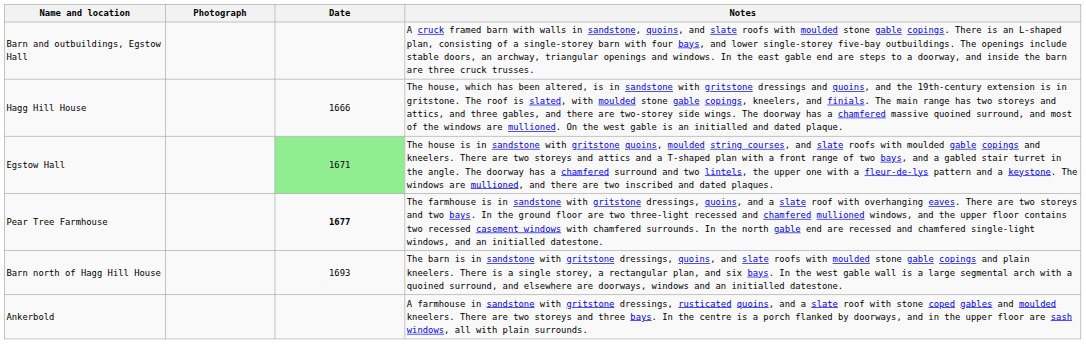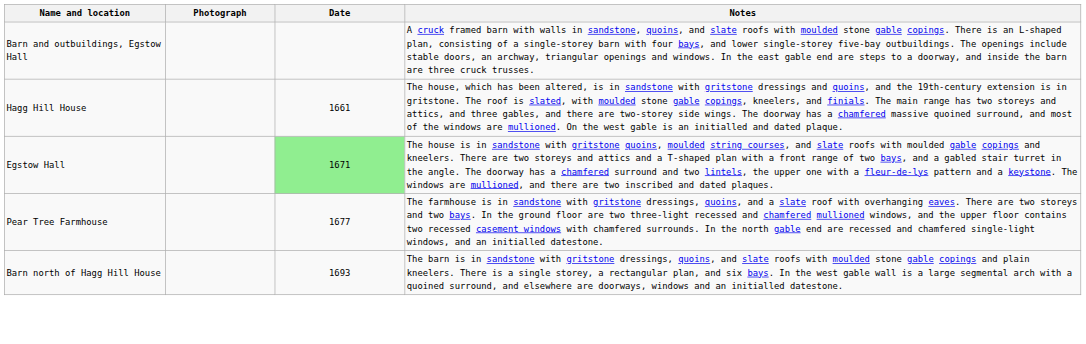(340, 108) 1666 -> (340, 108) 1661
(340, 222) bold -> (340, 222) normal
- row: (30, 317)
